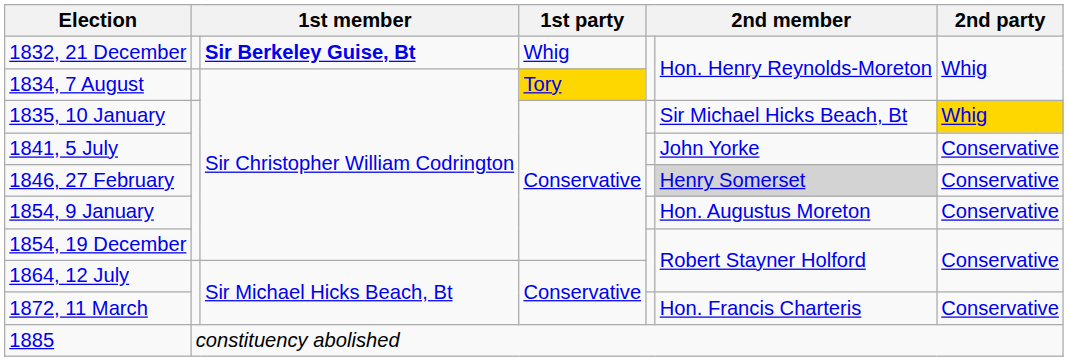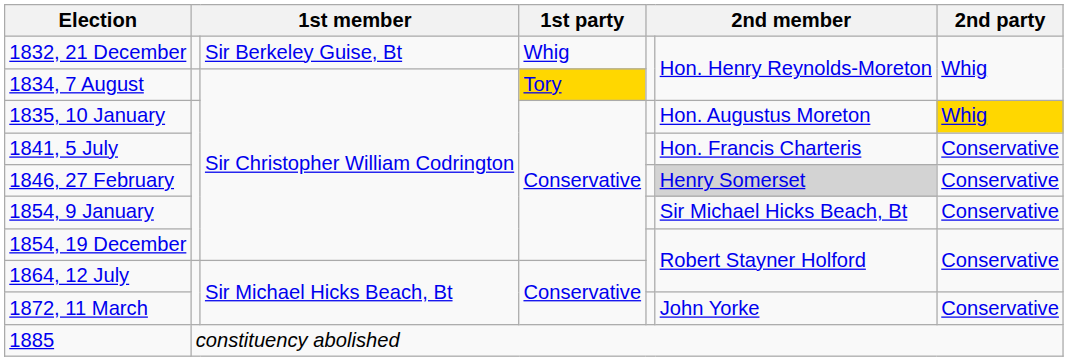(310, 52) bold -> (304, 52) normal
(783, 116) Sir Michael Hicks Beach, Bt -> (765, 116) Hon. Augustus Moreton
(710, 148) John Yorke -> (761, 148) Hon. Francis Charteris
(765, 212) Hon. Augustus Moreton -> (783, 212) Sir Michael Hicks Beach, Bt
(761, 308) Hon. Francis Charteris -> (710, 308) John Yorke
